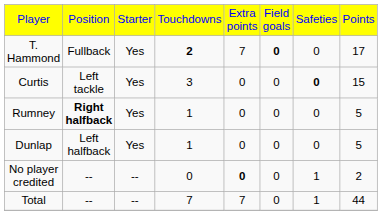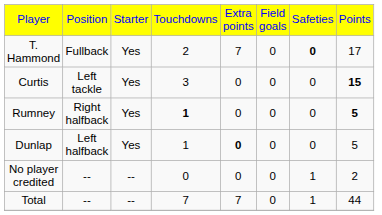(189, 51) bold -> (186, 51) normal
(277, 51) bold -> (273, 51) normal
(316, 51) normal -> (313, 51) bold
(316, 82) bold -> (313, 82) normal
(359, 82) normal -> (355, 82) bold
(89, 113) bold -> (87, 113) normal
(189, 113) normal -> (186, 113) bold
(359, 113) normal -> (355, 113) bold
(242, 145) normal -> (238, 145) bold
(242, 176) bold -> (238, 176) normal
